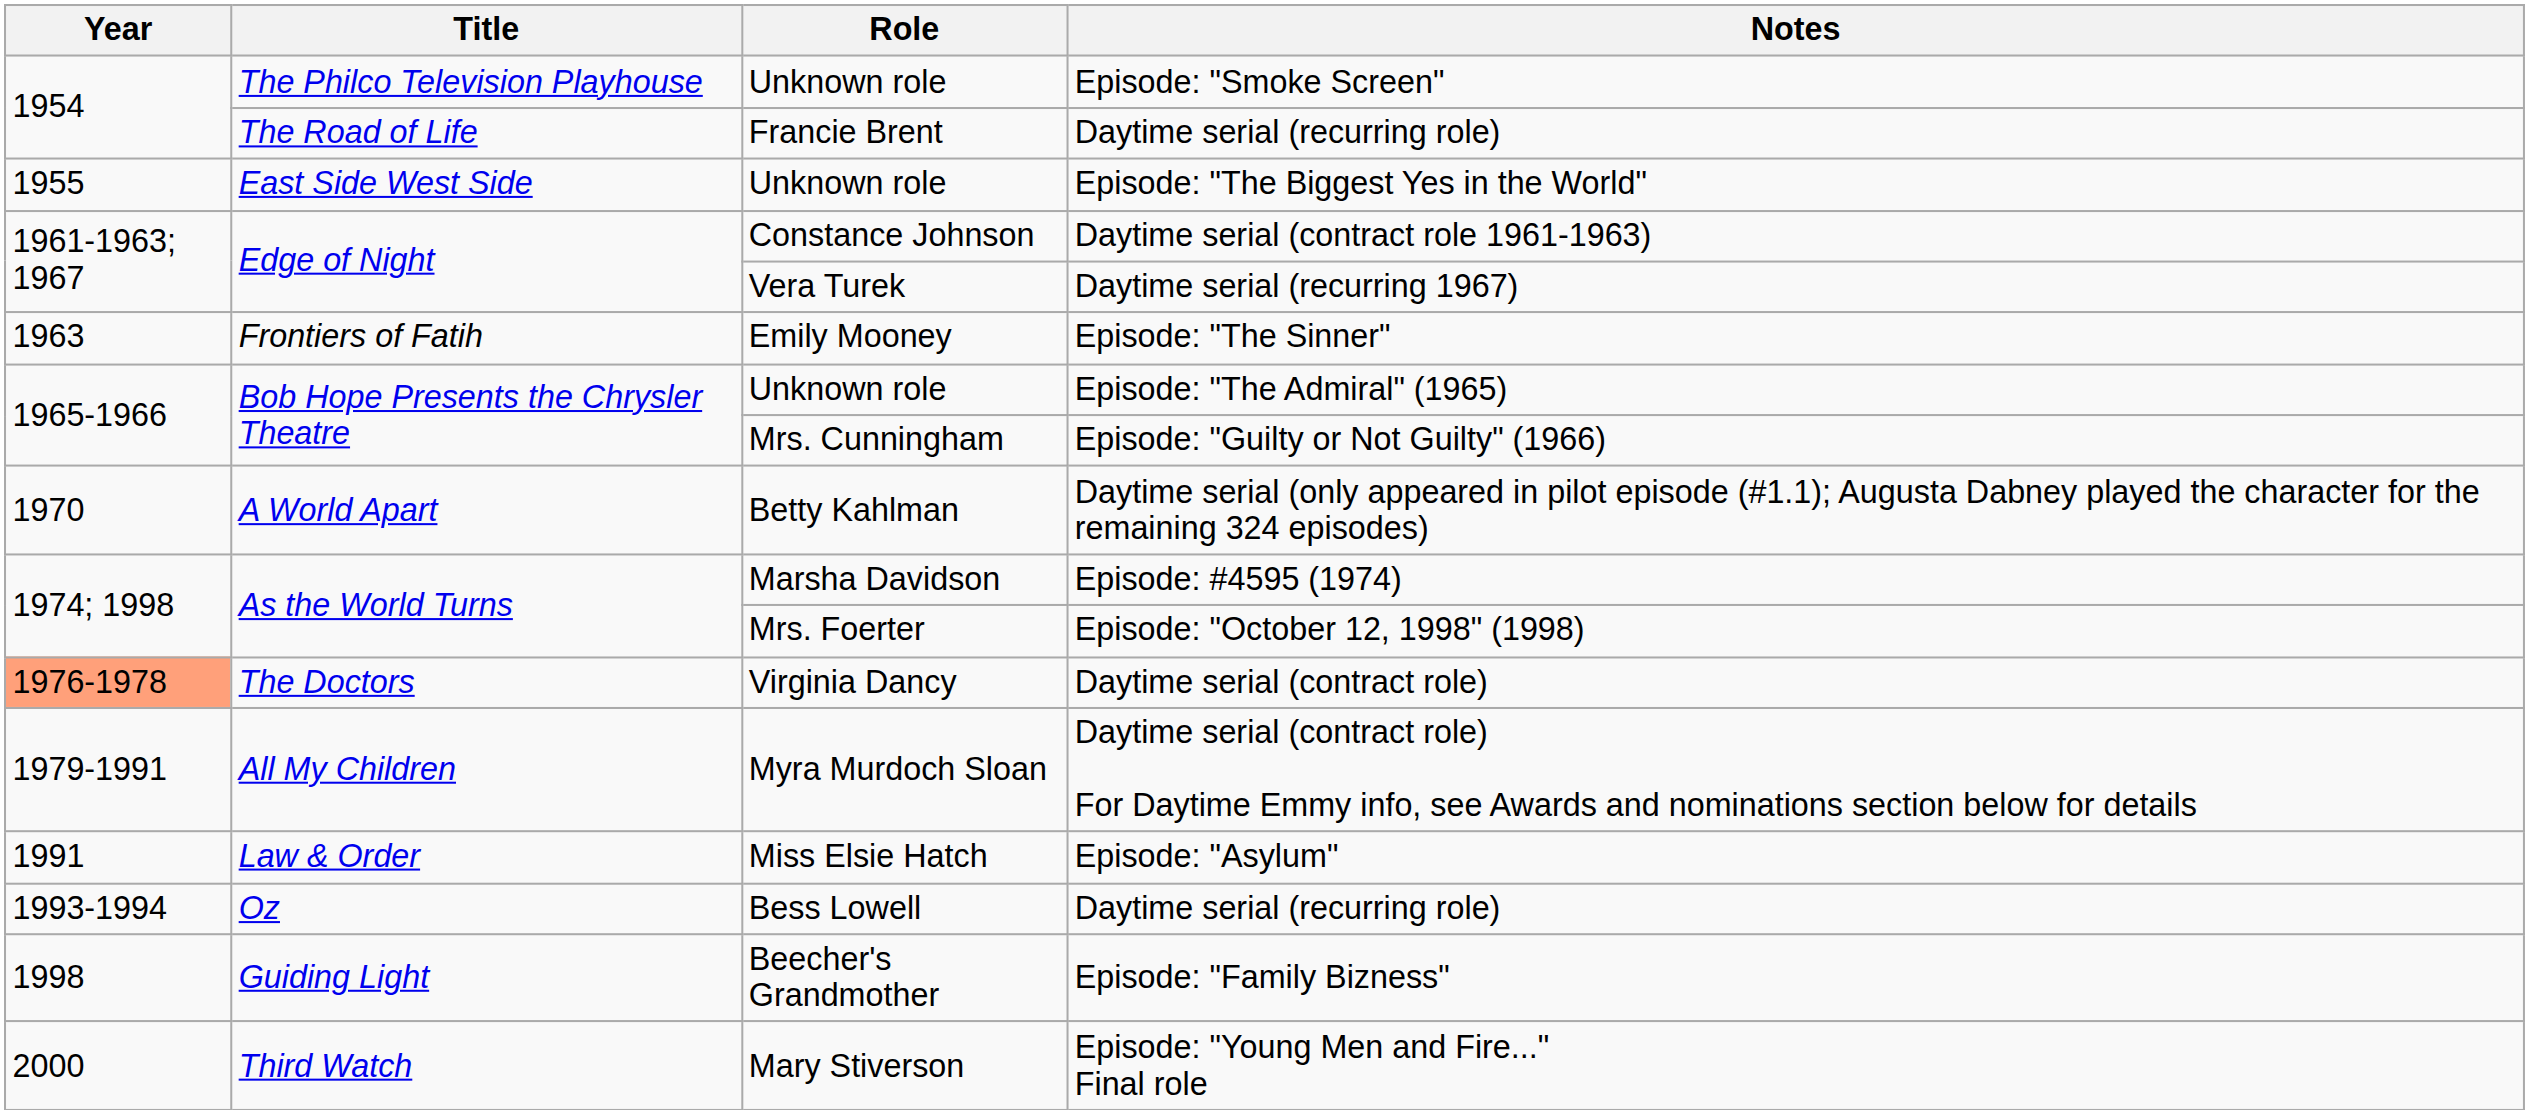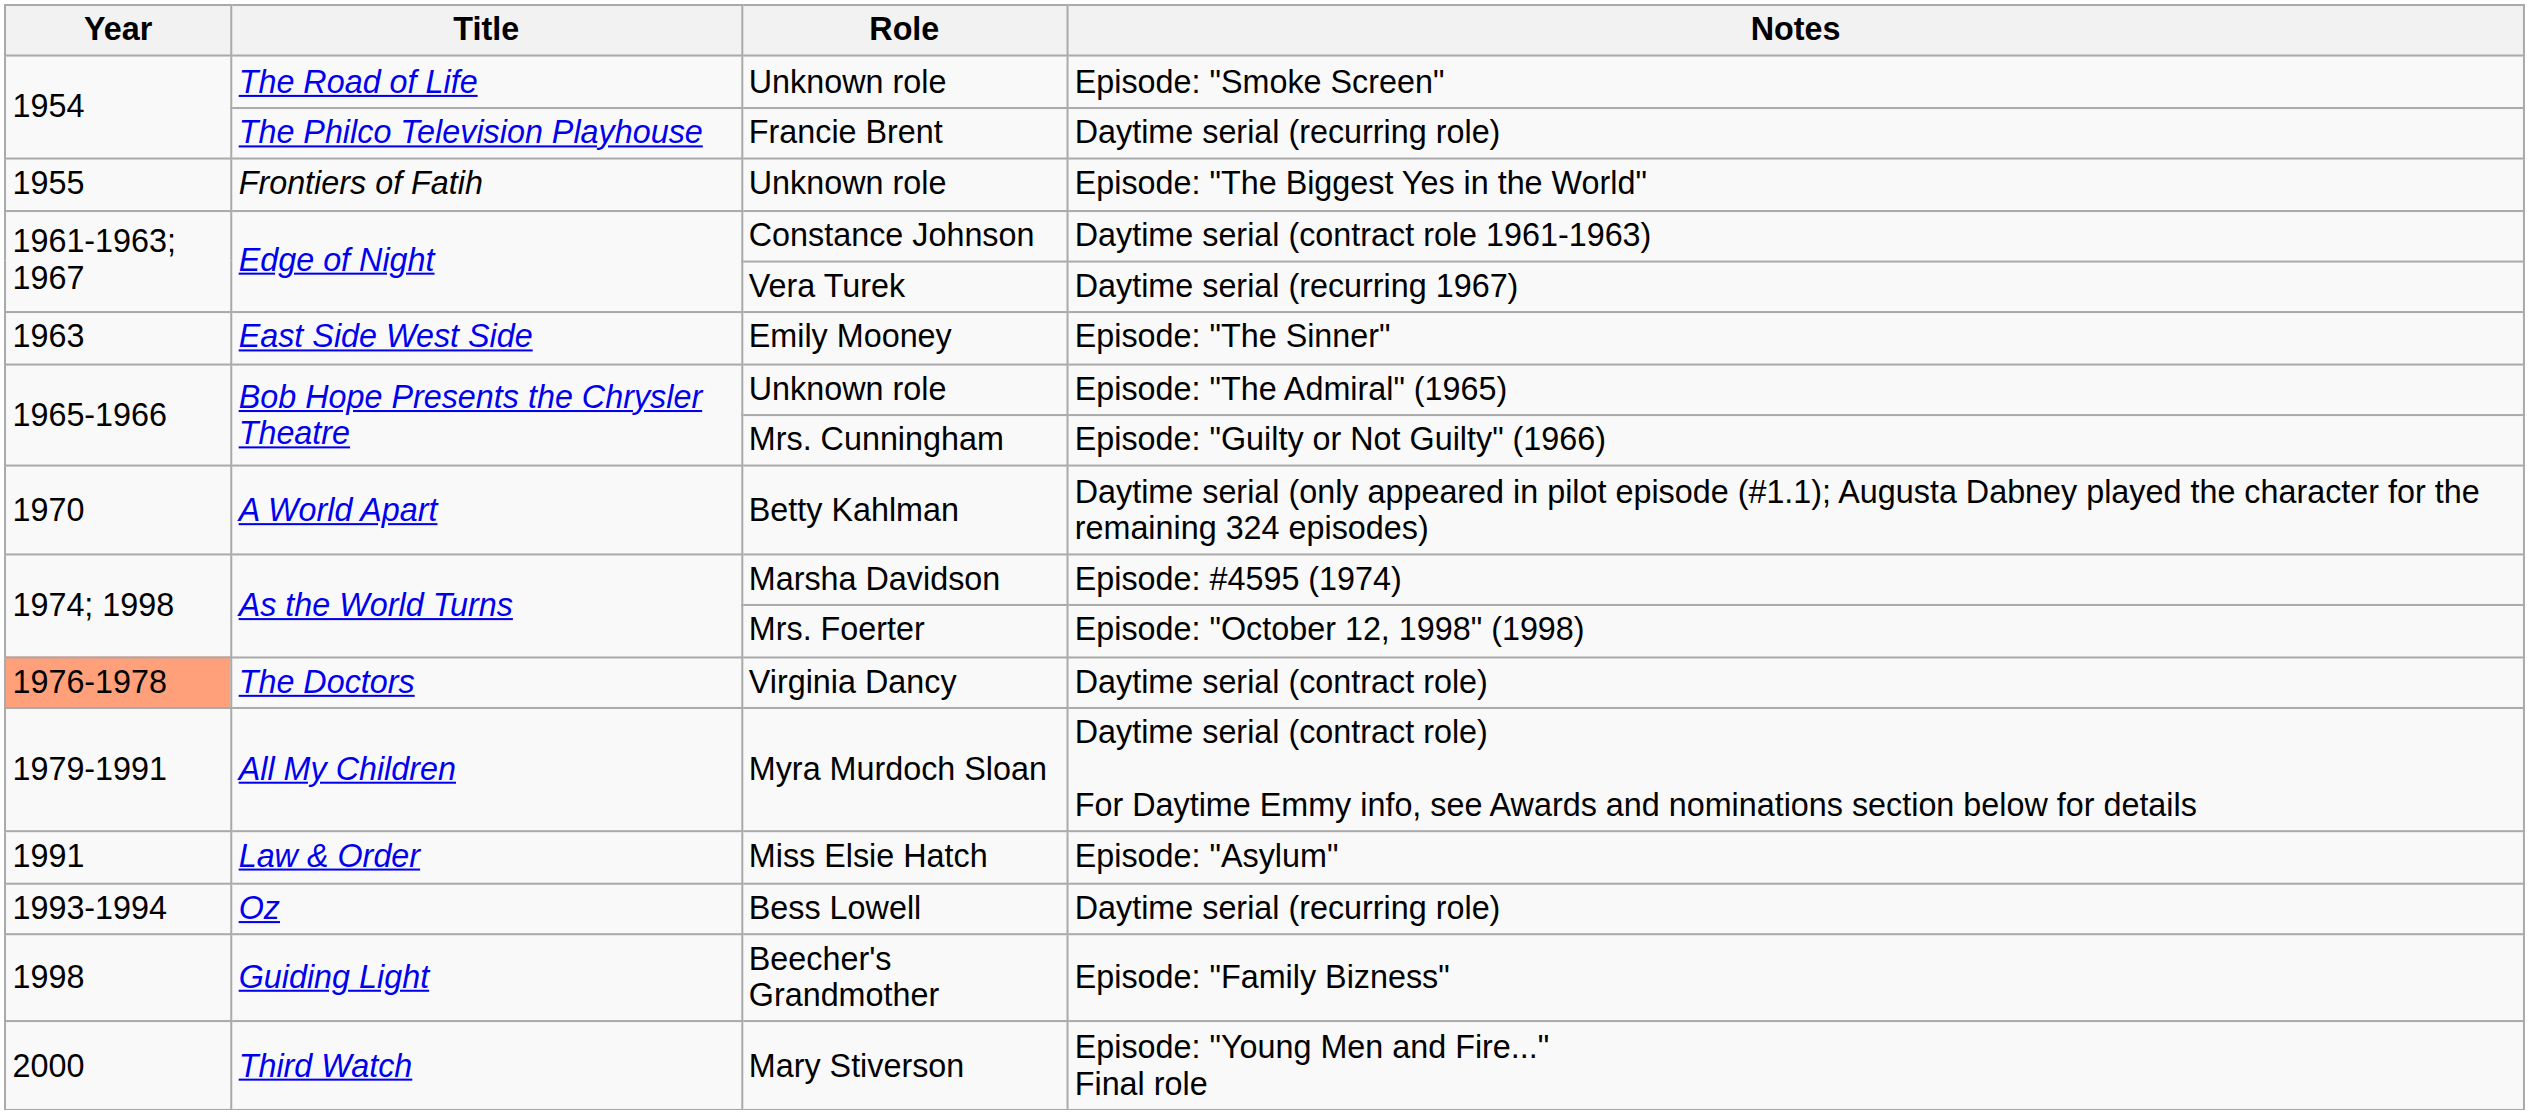(471, 81) The Philco Television Playhouse -> (358, 81) The Road of Life
(358, 132) The Road of Life -> (471, 132) The Philco Television Playhouse
(386, 183) East Side West Side -> (361, 183) Frontiers of Fatih
(361, 337) Frontiers of Fatih -> (386, 337) East Side West Side
